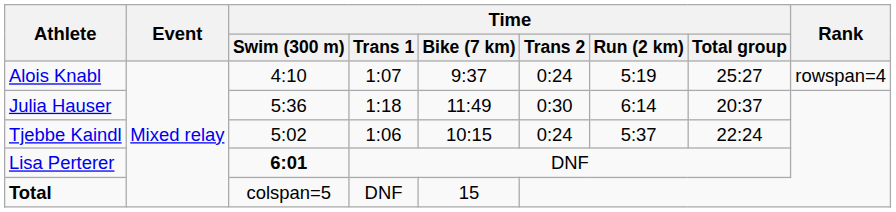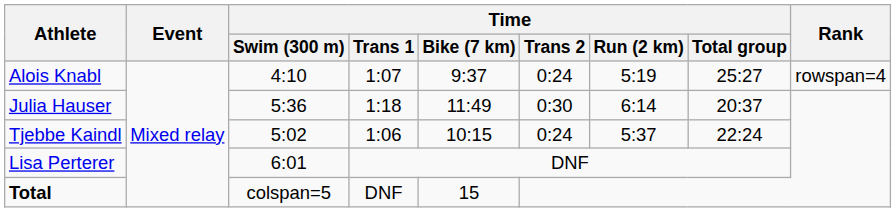(289, 164) bold -> (289, 164) normal
